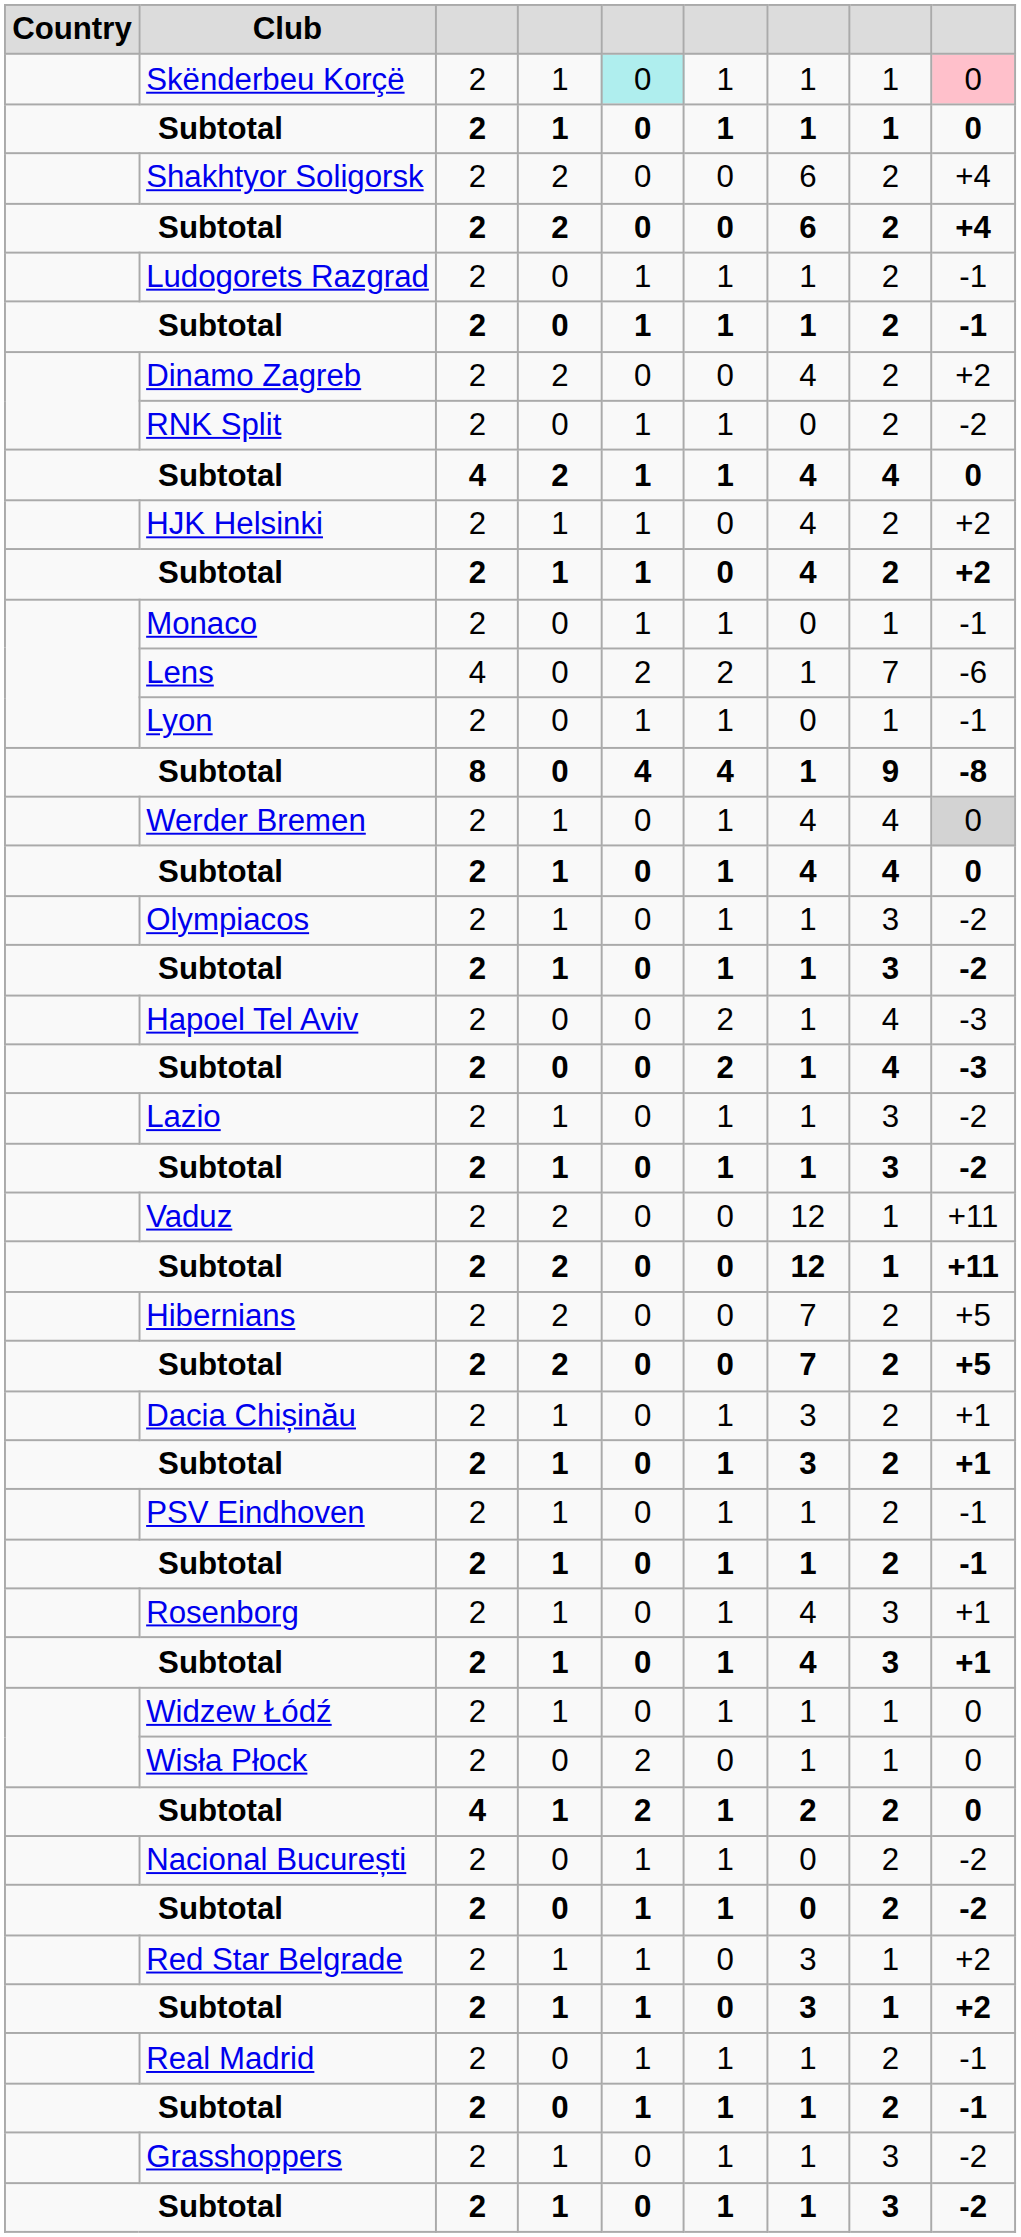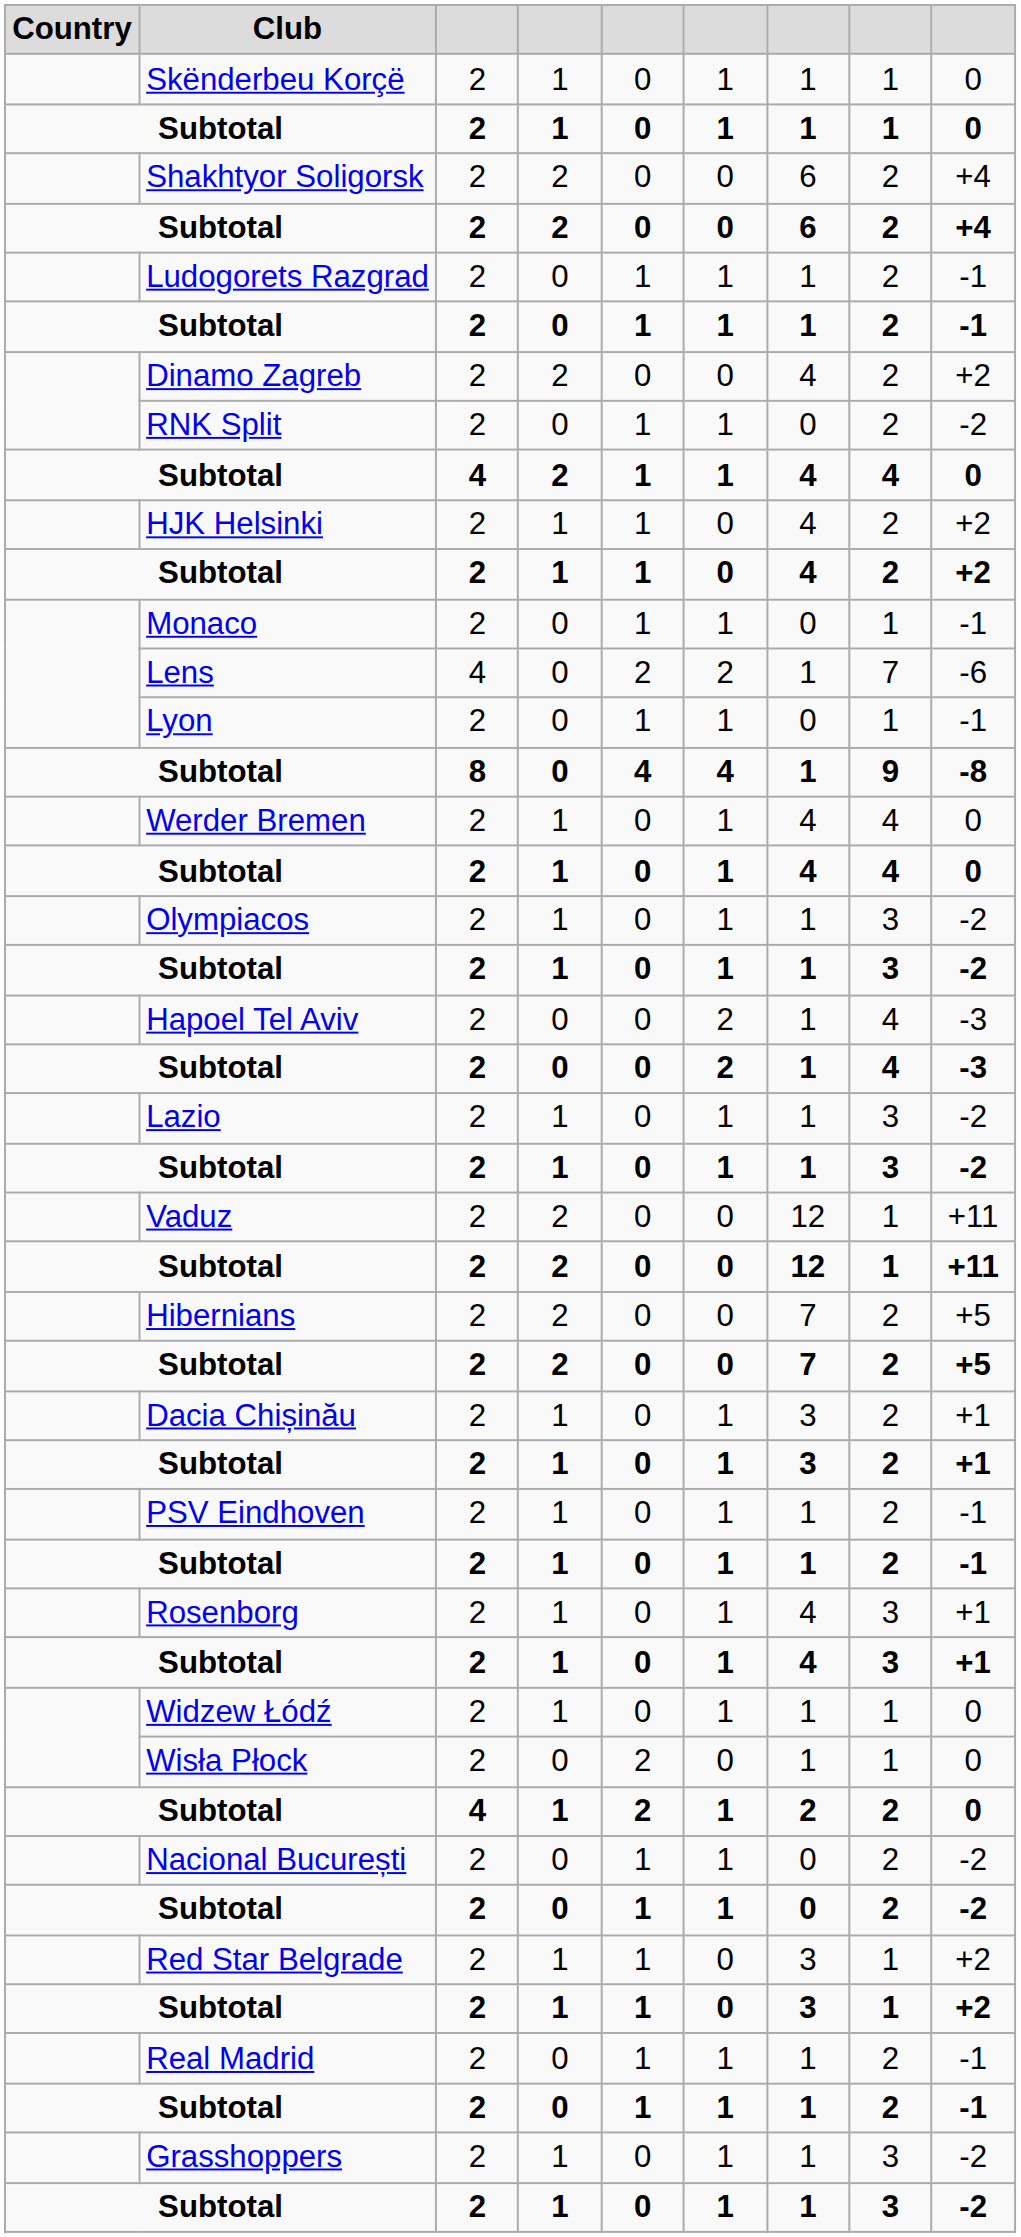(643, 78) paleturquoise background -> (643, 78) no background
(973, 78) pink background -> (973, 78) no background
(973, 820) lightgrey background -> (973, 820) no background
